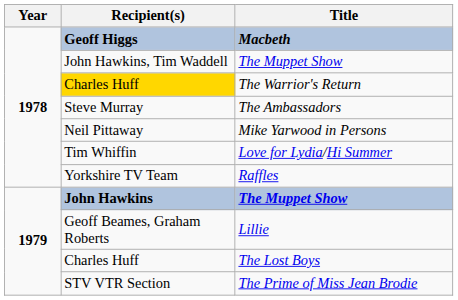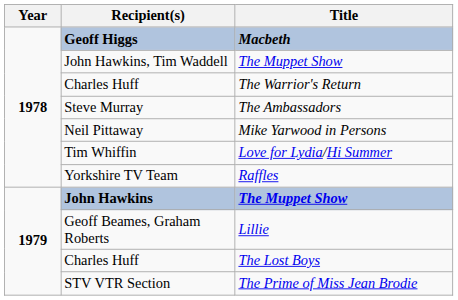(102, 84) gold background -> (102, 84) no background
